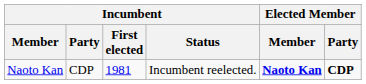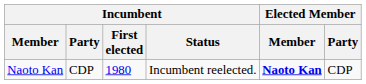(118, 69) 1981 -> (118, 69) 1980
(341, 69) bold -> (340, 69) normal
